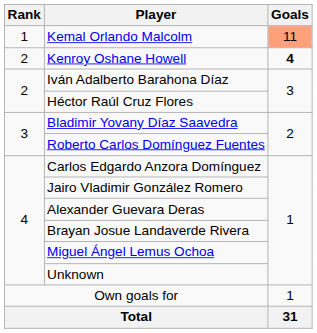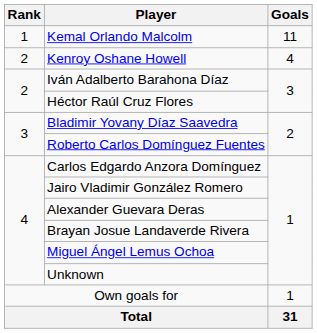(290, 36) lightsalmon background -> (290, 36) no background
(290, 58) bold -> (290, 58) normal
